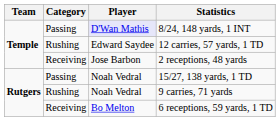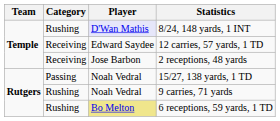(61, 28) Passing -> (62, 28) Rushing
(62, 44) Rushing -> (66, 44) Receiving
(66, 108) Receiving -> (62, 108) Rushing
(113, 108) no background -> (113, 108) khaki background
